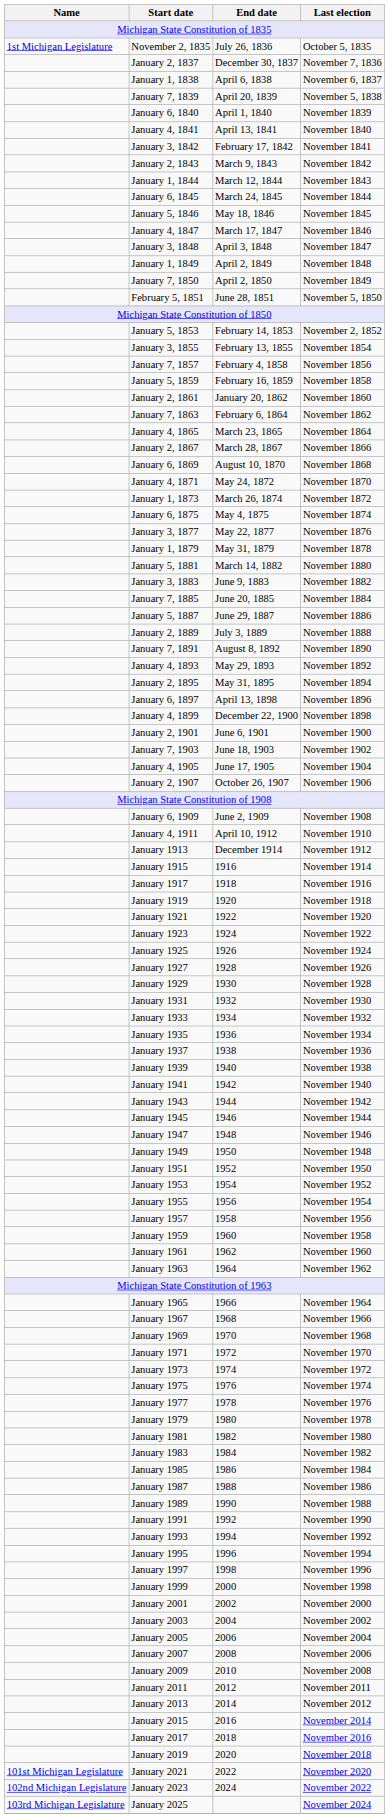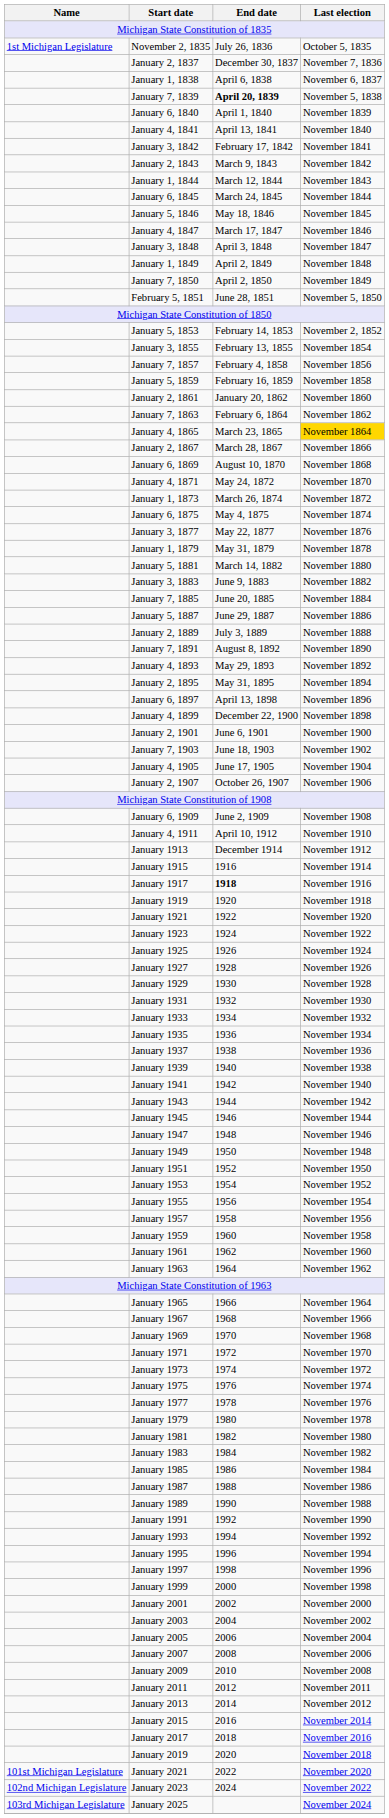(246, 96) normal -> (247, 96) bold
(337, 431) no background -> (337, 431) gold background
(226, 883) normal -> (226, 883) bold
